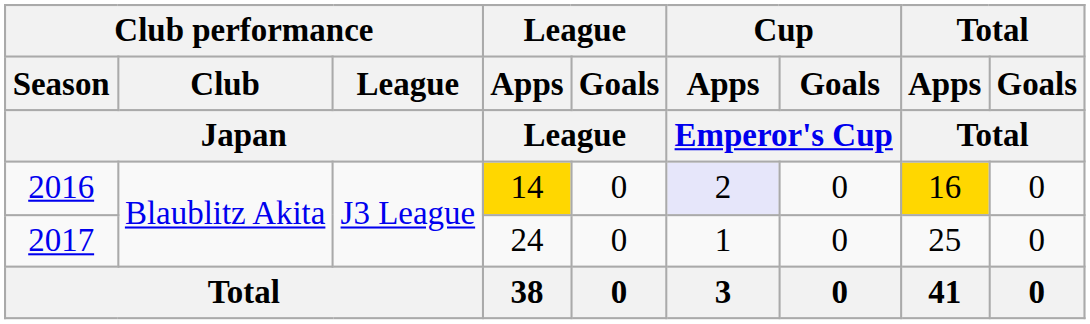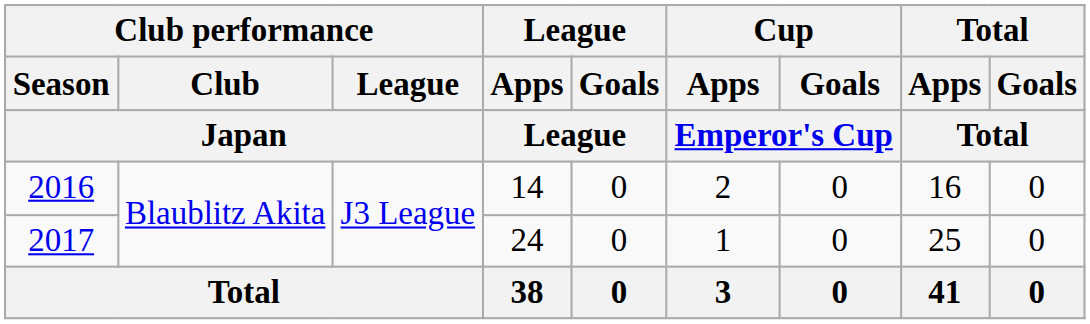(527, 187) gold background -> (527, 187) no background
(723, 187) lavender background -> (723, 187) no background
(945, 187) gold background -> (945, 187) no background
